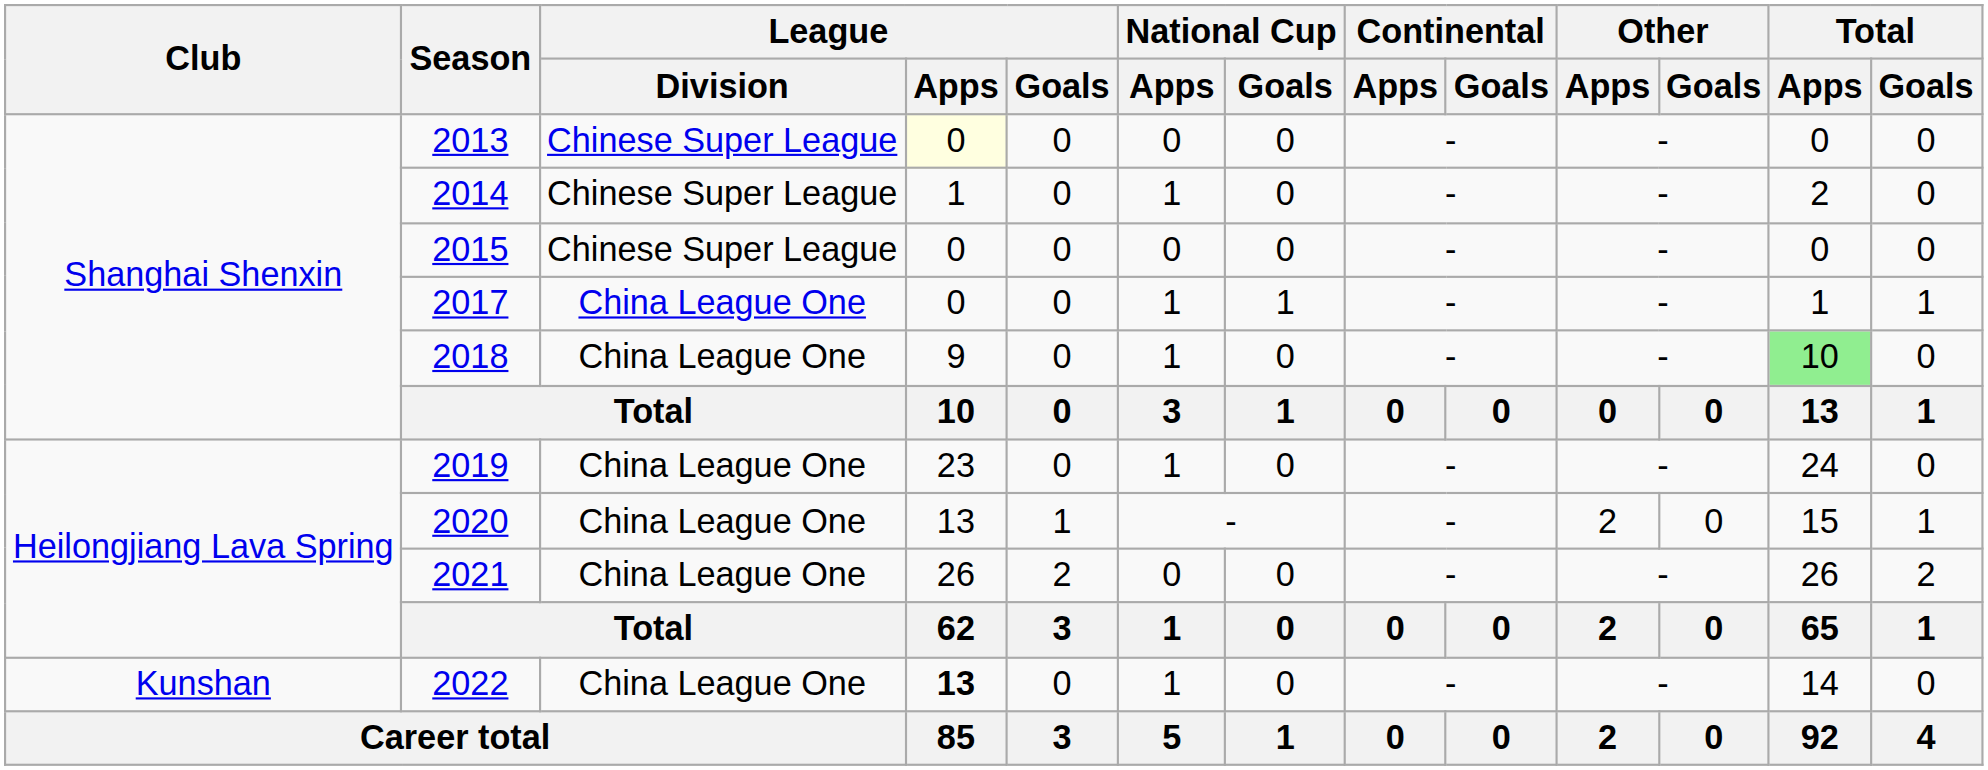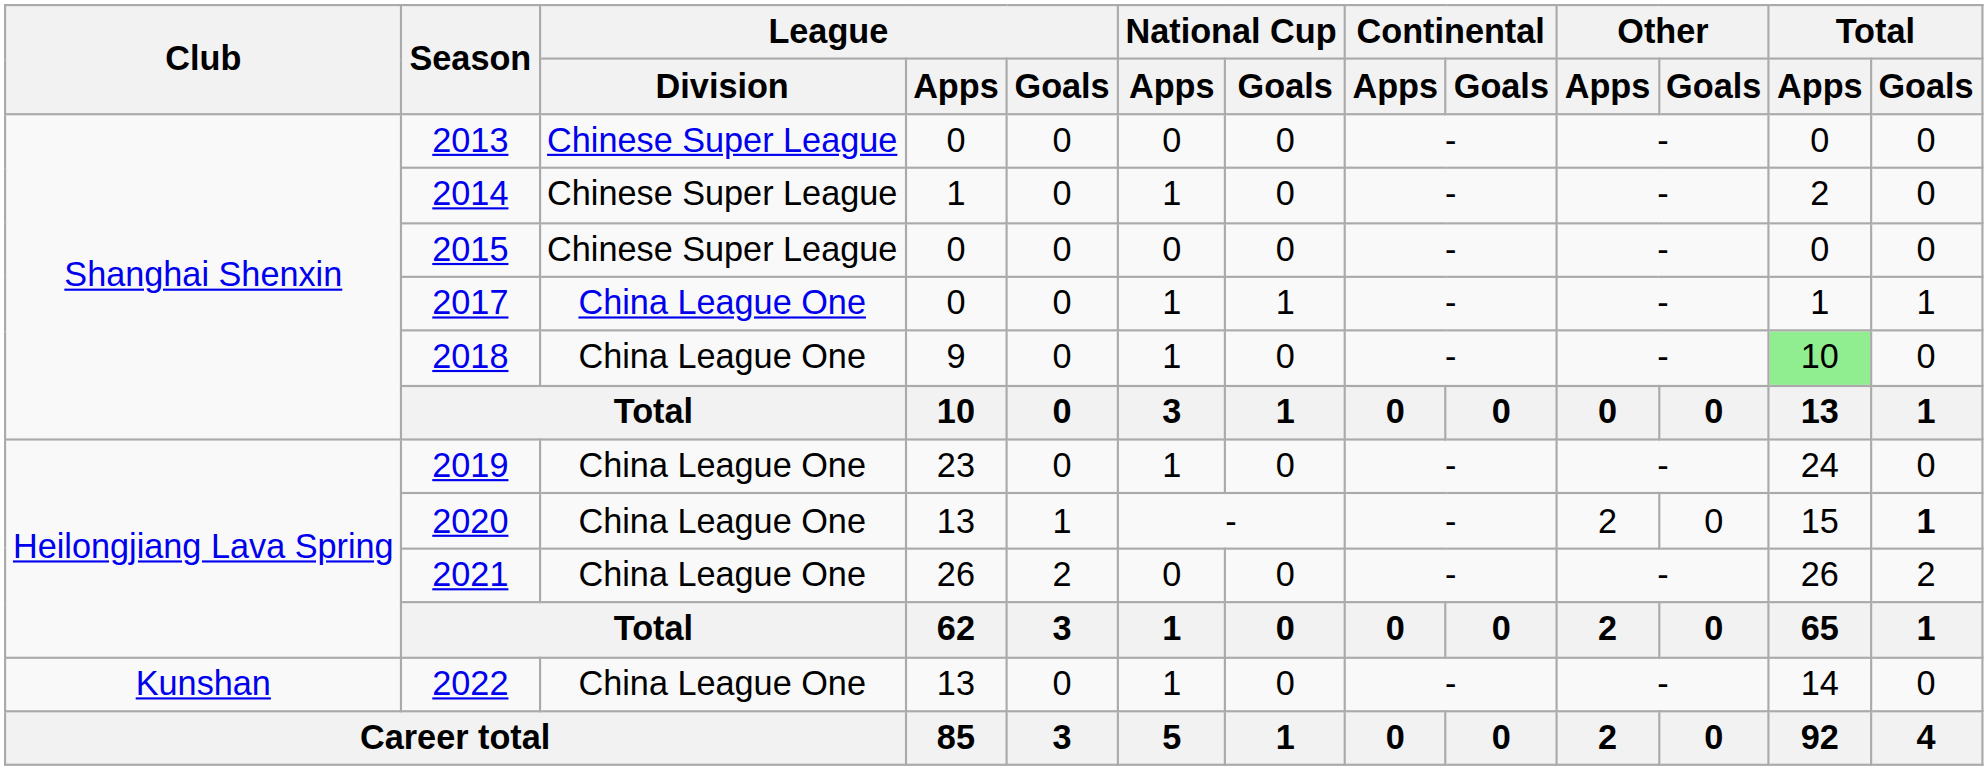(956, 140) lightyellow background -> (956, 140) no background
(1926, 520) normal -> (1926, 520) bold
(956, 683) bold -> (956, 683) normal
